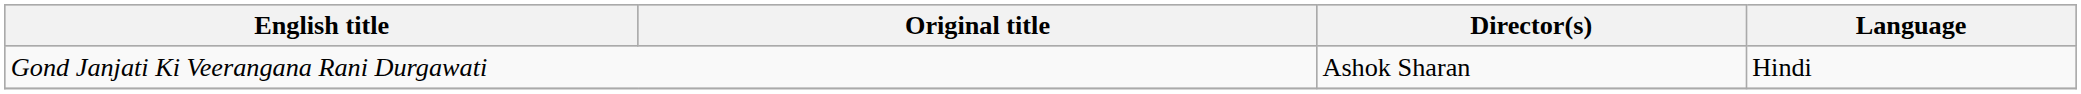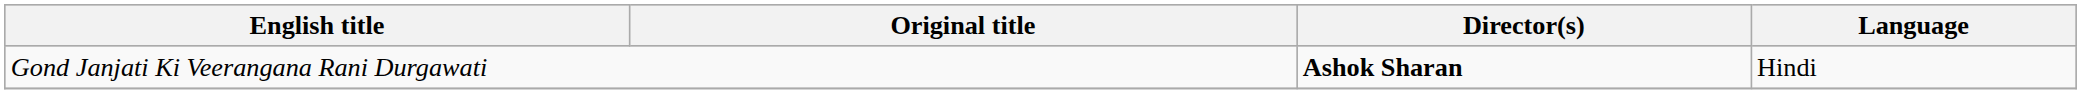(1396, 66) normal -> (1383, 66) bold
